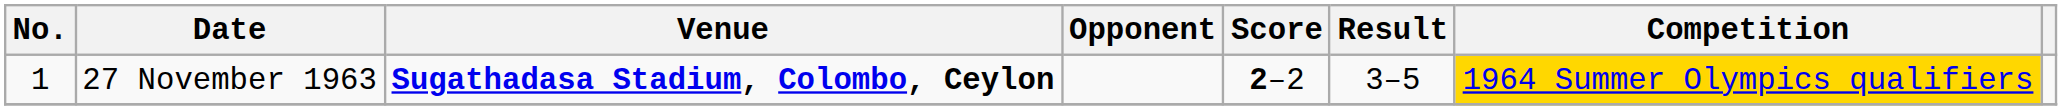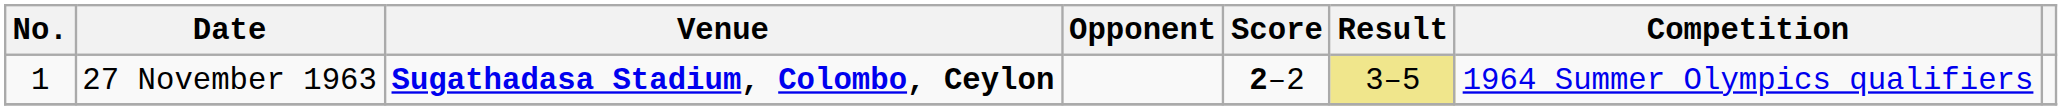(1393, 80) no background -> (1393, 80) khaki background
(1748, 80) gold background -> (1748, 80) no background
